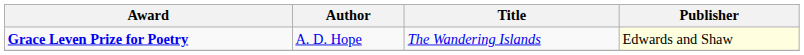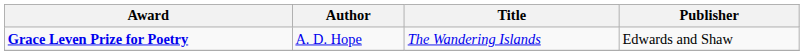(678, 38) lightyellow background -> (678, 38) no background
